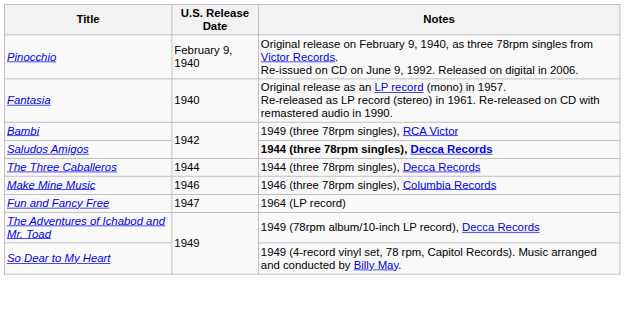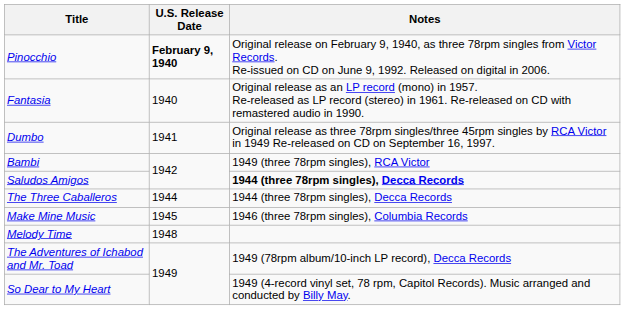(203, 57) normal -> (183, 57) bold
+ row: (25, 137)
(187, 185) 1946 -> (165, 216) 1945
- row: (58, 203)
+ row: (39, 234)
